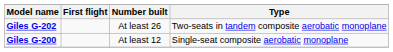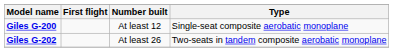rows swapped: (31, 41) <-> (31, 26)
